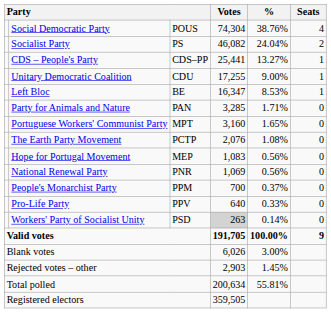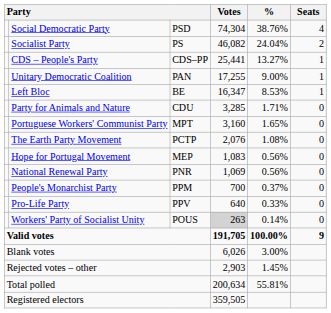(185, 28) POUS -> (181, 28) PSD
(183, 76) CDU -> (182, 76) PAN
(182, 108) PAN -> (183, 108) CDU
(181, 220) PSD -> (185, 220) POUS
